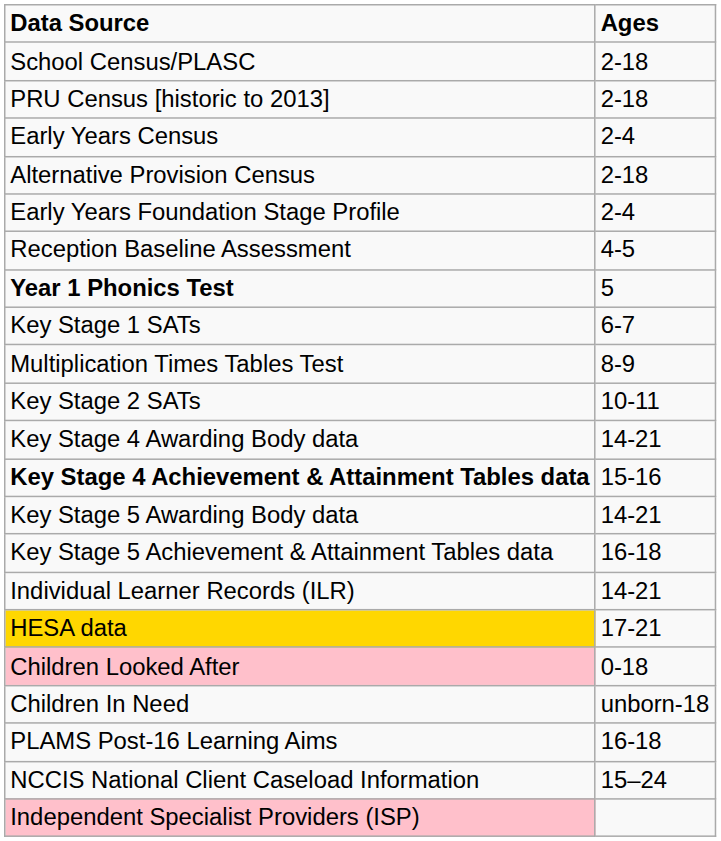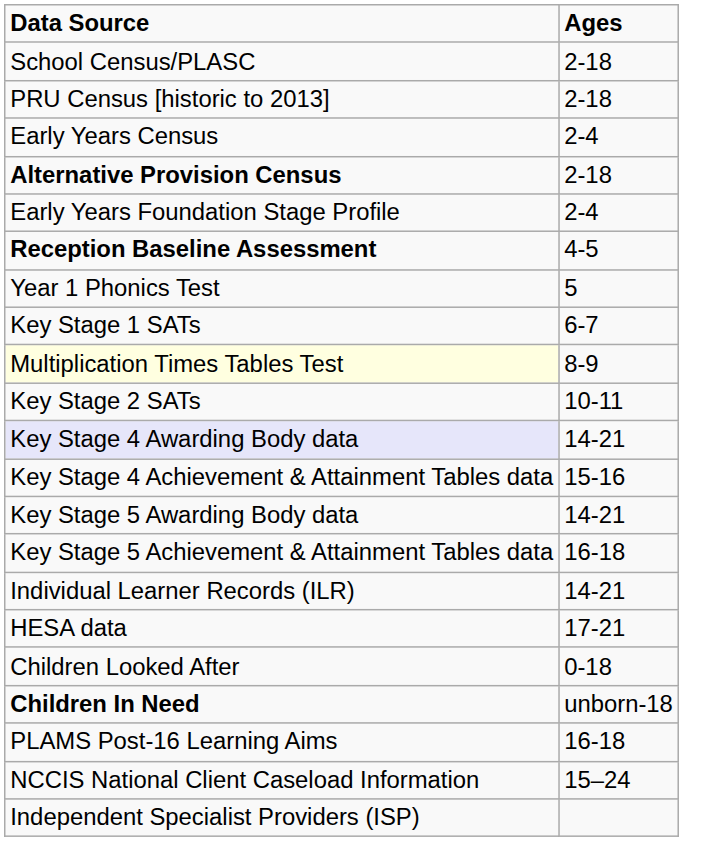(163, 174) normal -> (176, 174) bold
(181, 250) normal -> (193, 250) bold
(122, 288) bold -> (115, 288) normal
(177, 363) no background -> (177, 363) lightyellow background
(184, 439) no background -> (184, 439) lavender background
(300, 477) bold -> (282, 477) normal
(69, 628) gold background -> (69, 628) no background
(125, 666) pink background -> (125, 666) no background
(100, 703) normal -> (105, 703) bold
(215, 817) pink background -> (215, 817) no background
